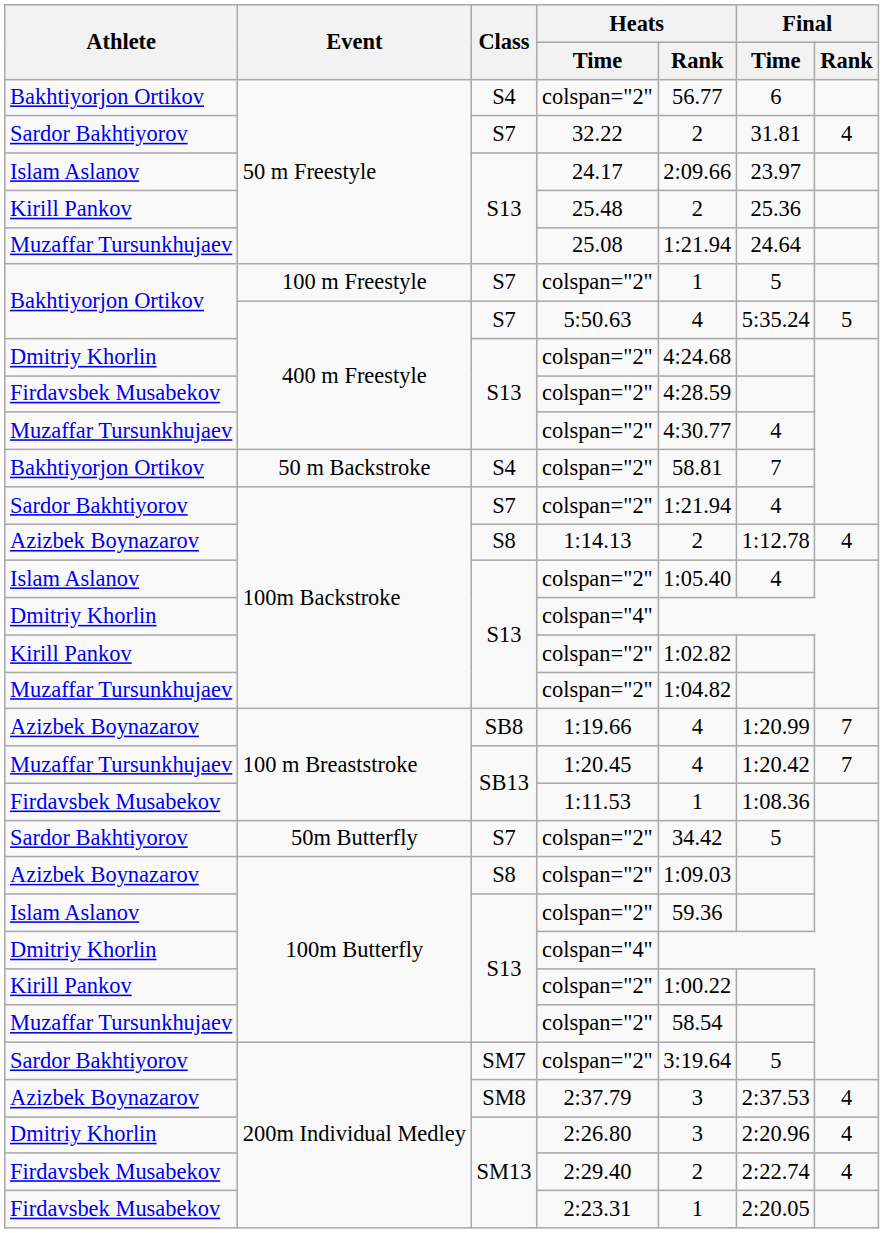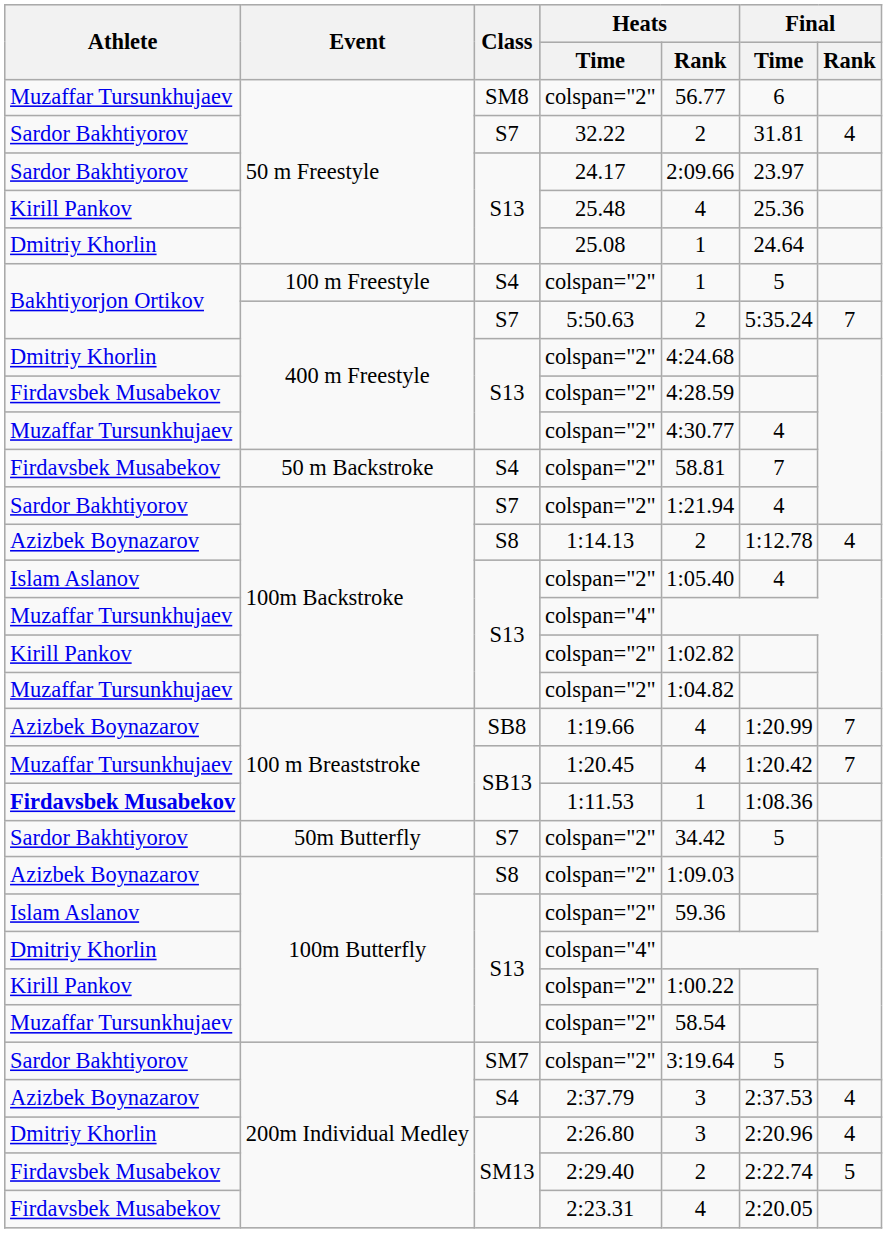(107, 97) Bakhtiyorjon Ortikov -> (121, 97) Muzaffar Tursunkhujaev
(504, 97) S4 -> (507, 97) SM8
(75, 171) Islam Aslanov -> (99, 171) Sardor Bakhtiyorov
(697, 208) 2 -> (700, 208) 4
(121, 245) Muzaffar Tursunkhujaev -> (83, 245) Dmitriy Khorlin
(697, 245) 1:21.94 -> (700, 245) 1
(504, 282) S7 -> (507, 282) S4
(697, 319) 4 -> (700, 319) 2
(847, 319) 5 -> (850, 319) 7
(107, 468) Bakhtiyorjon Ortikov -> (115, 468) Firdavsbek Musabekov
(83, 616) Dmitriy Khorlin -> (121, 616) Muzaffar Tursunkhujaev
(115, 801) normal -> (123, 801) bold
(504, 1097) SM8 -> (507, 1097) S4
(847, 1171) 4 -> (850, 1171) 5
(697, 1209) 1 -> (700, 1209) 4
